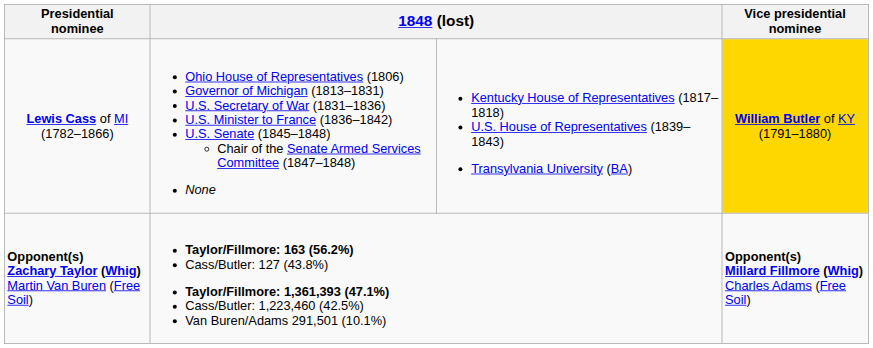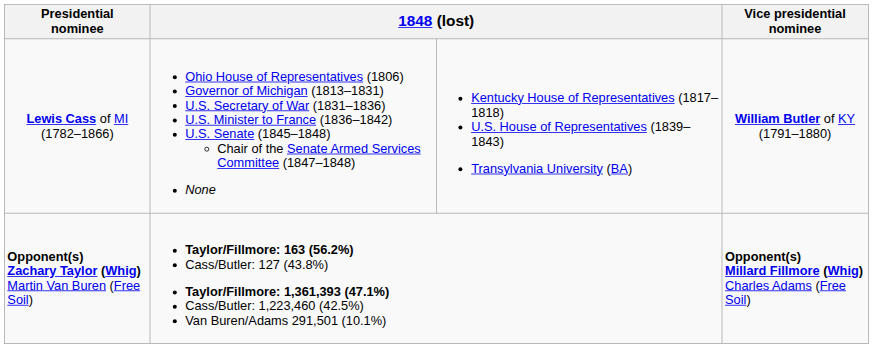(795, 126) gold background -> (795, 126) no background
